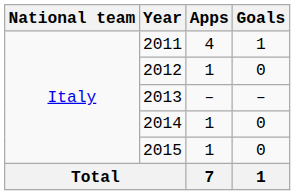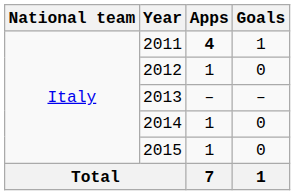(209, 44) normal -> (209, 44) bold
